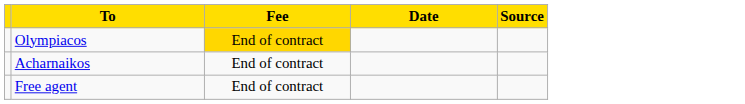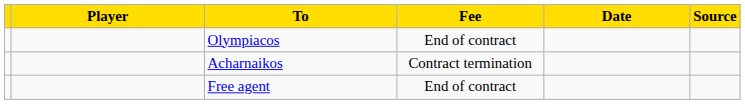+ column: (108, 16)
(277, 39) gold background -> (470, 39) no background
(277, 63) End of contract -> (470, 63) Contract termination
